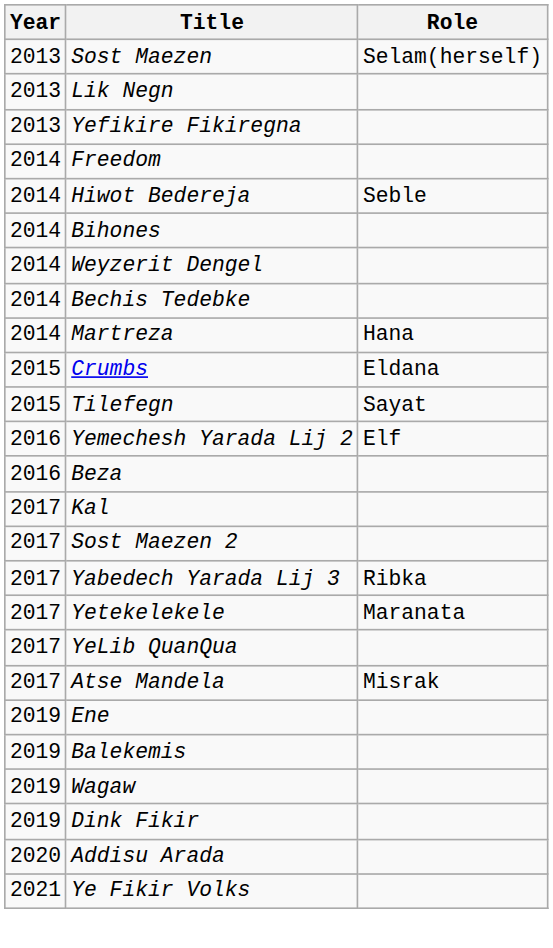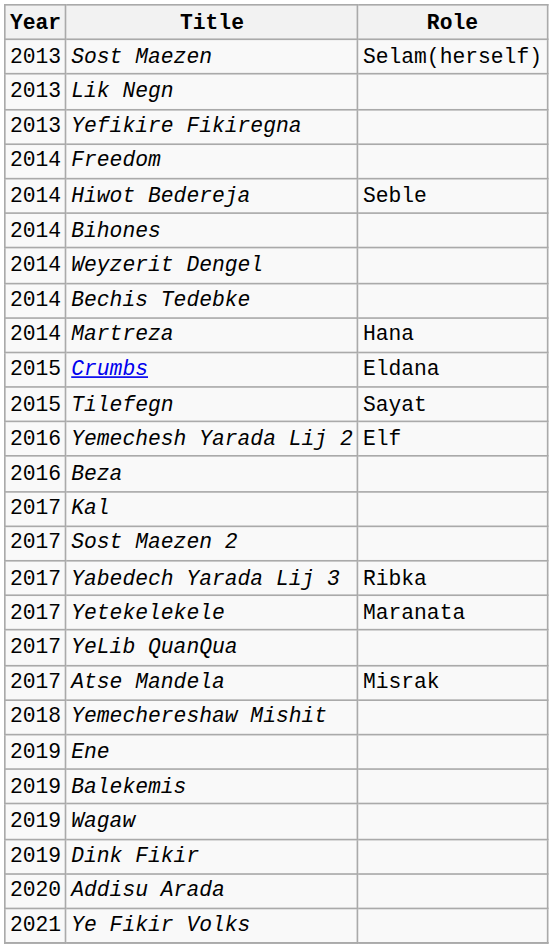+ row: (199, 717)
